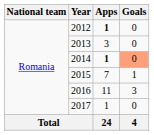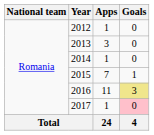(106, 28) bold -> (106, 28) normal
(106, 59) bold -> (106, 59) normal
(134, 59) lightsalmon background -> (134, 59) no background
(134, 91) no background -> (134, 91) khaki background
(134, 106) no background -> (134, 106) pink background
